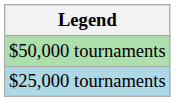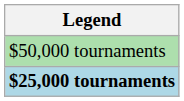(87, 81) normal -> (92, 81) bold
